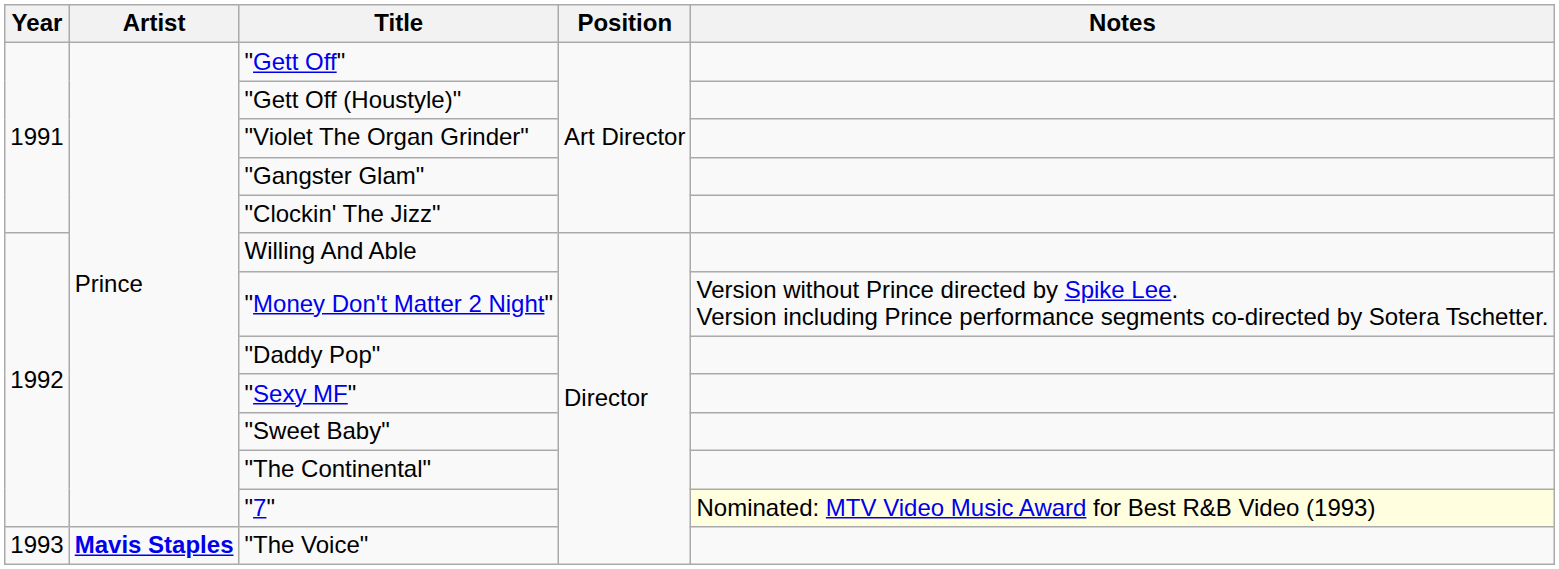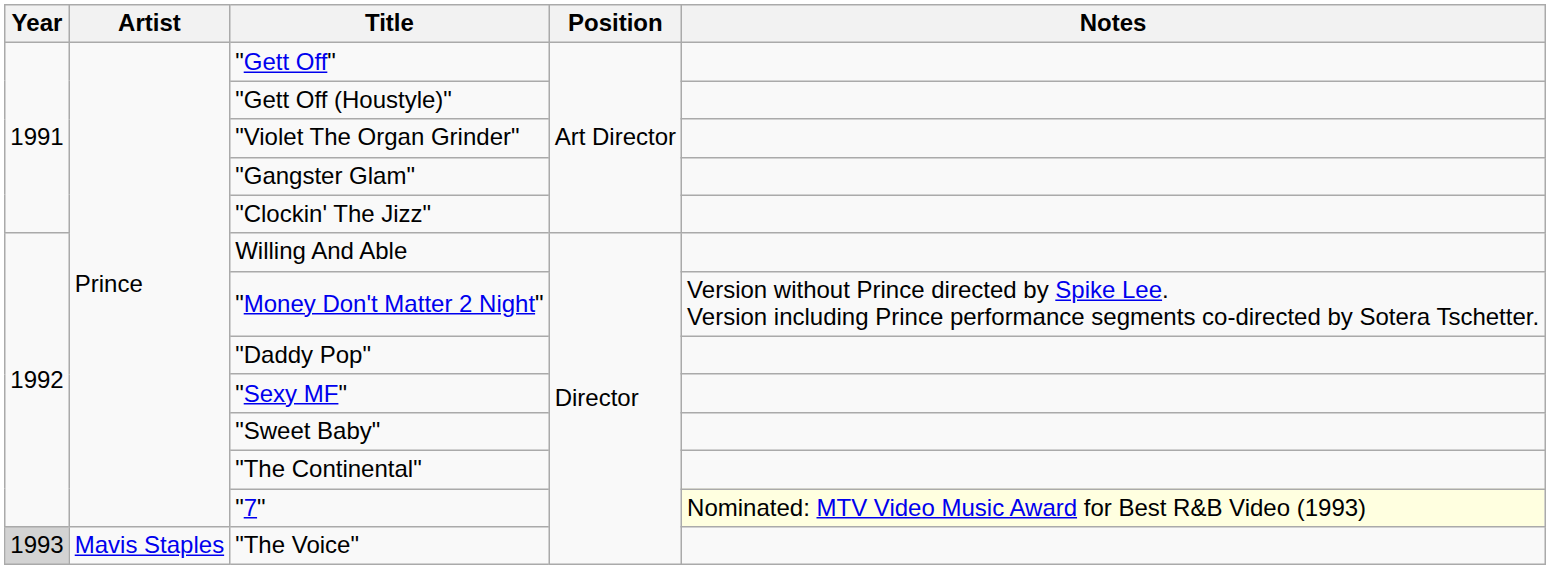(37, 545) no background -> (37, 545) lightgrey background
(154, 545) bold -> (149, 545) normal
